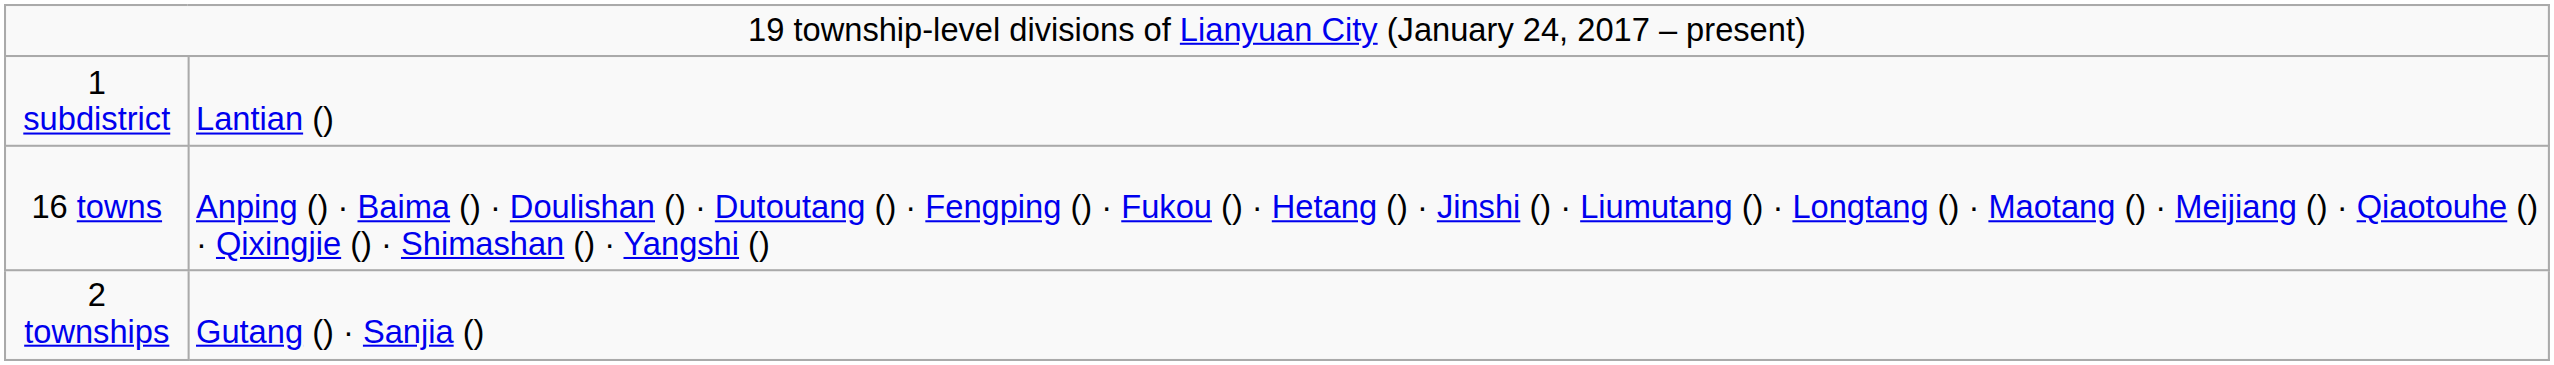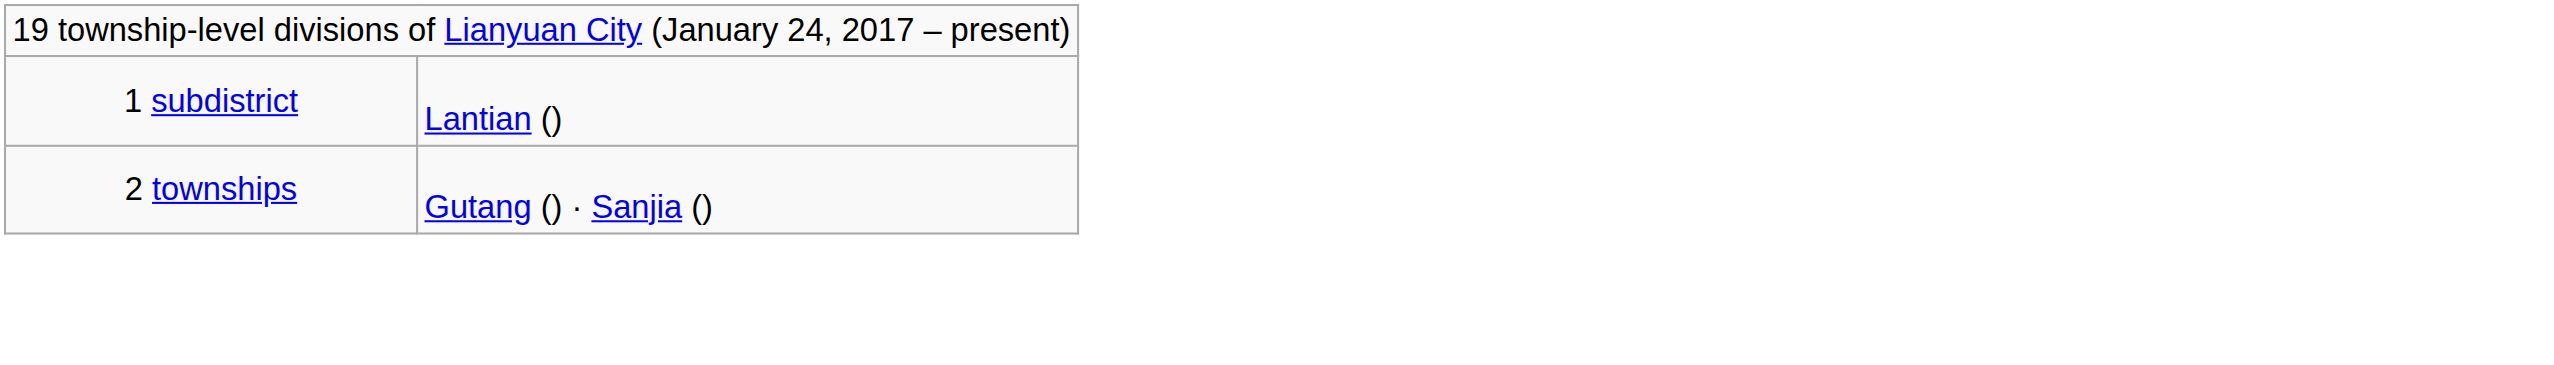- row: (97, 207)
